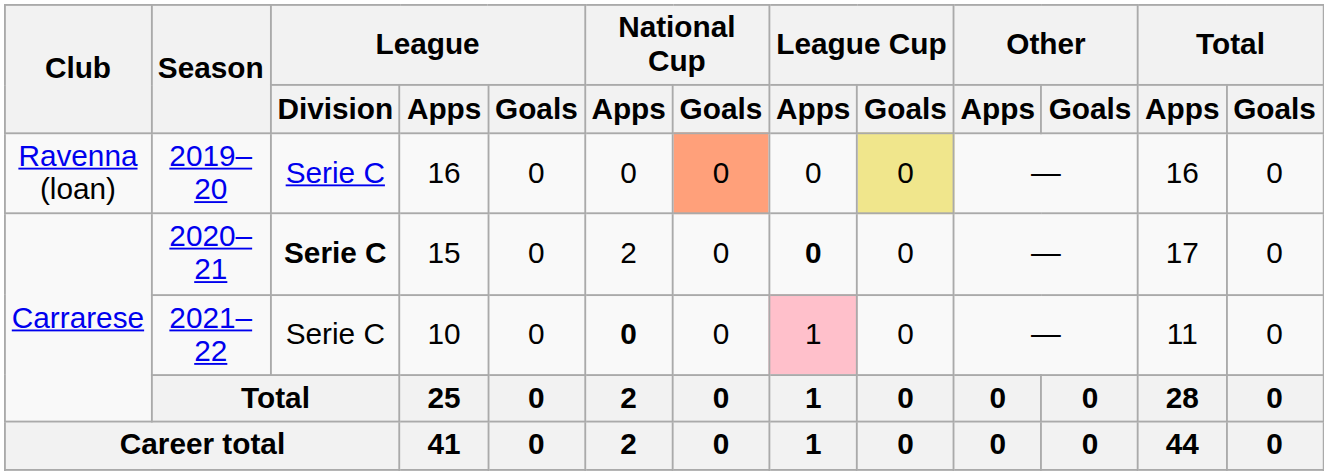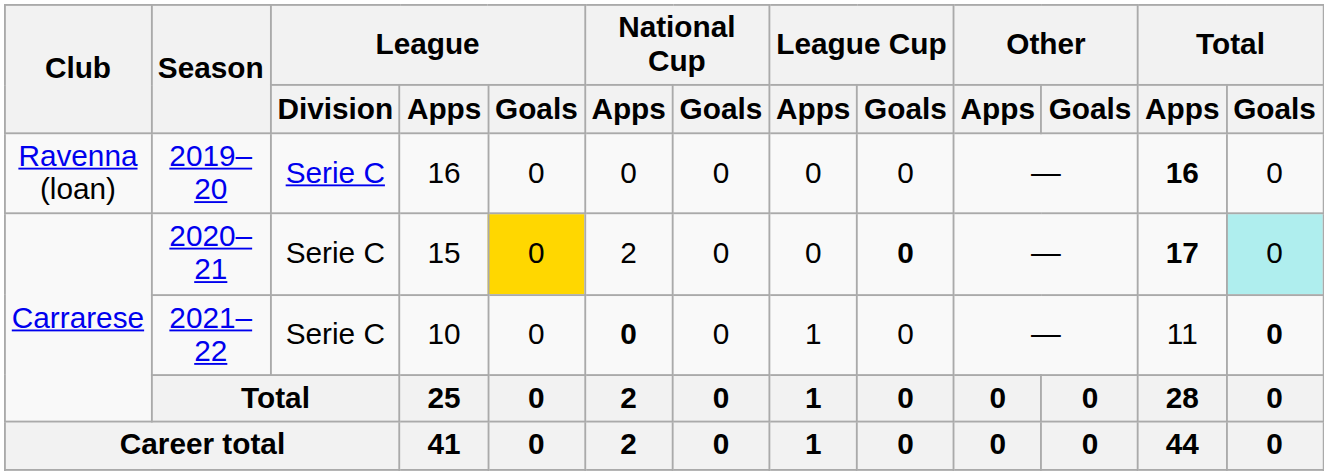(721, 172) lightsalmon background -> (721, 172) no background
(905, 172) khaki background -> (905, 172) no background
(1182, 172) normal -> (1182, 172) bold
(335, 253) bold -> (335, 253) normal
(536, 253) no background -> (536, 253) gold background
(813, 253) bold -> (813, 253) normal
(905, 253) normal -> (905, 253) bold
(1182, 253) normal -> (1182, 253) bold
(1275, 253) no background -> (1275, 253) paleturquoise background
(813, 334) pink background -> (813, 334) no background
(1275, 334) normal -> (1275, 334) bold
